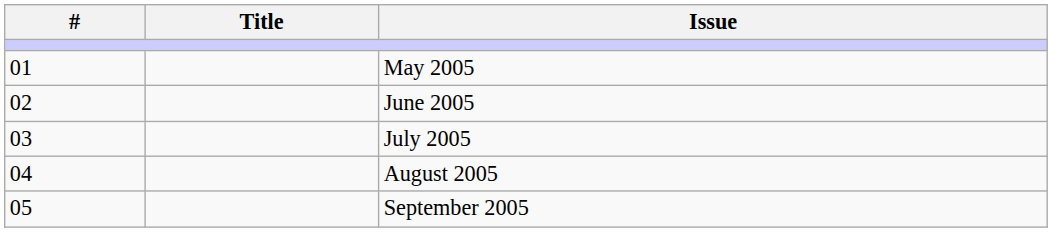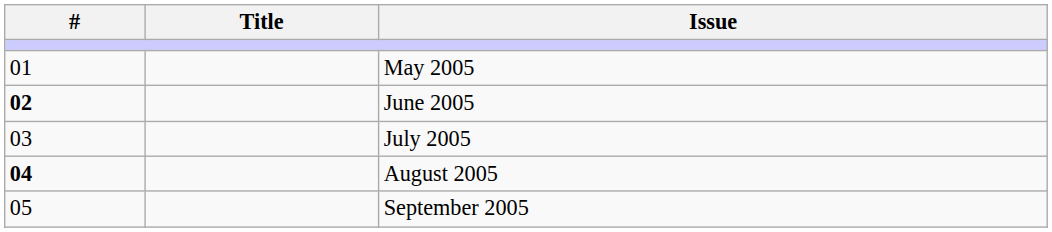(21, 102) normal -> (21, 102) bold
(21, 173) normal -> (21, 173) bold
